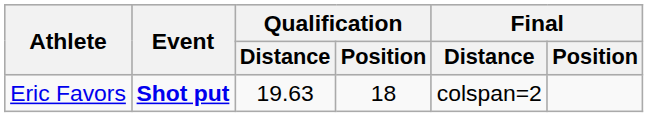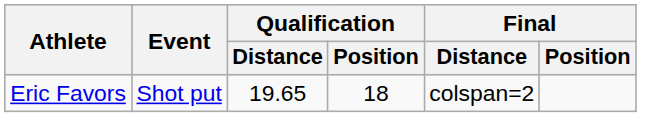(183, 94) bold -> (179, 94) normal
(285, 94) 19.63 -> (278, 94) 19.65
